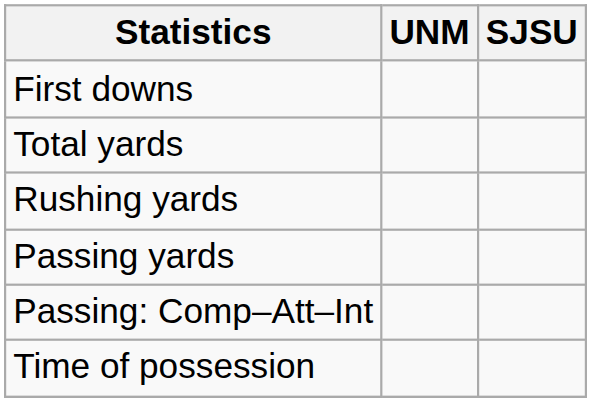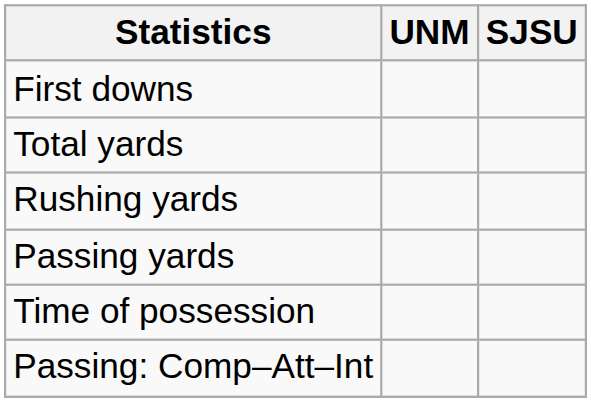rows swapped: (193, 311) <-> (164, 367)
